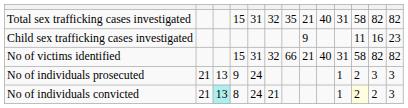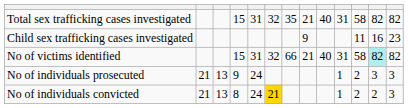(377, 56) no background -> (377, 56) paleturquoise background
(222, 94) paleturquoise background -> (222, 94) no background
(274, 94) no background -> (274, 94) gold background
(357, 94) lightyellow background -> (357, 94) no background
